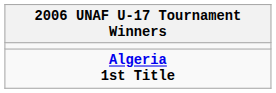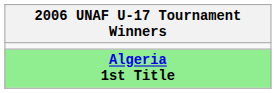(138, 69) no background -> (138, 69) lightgreen background
